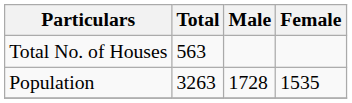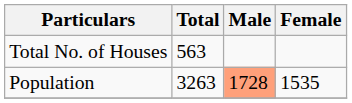(248, 82) no background -> (248, 82) lightsalmon background
